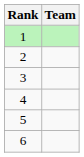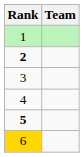(23, 57) normal -> (23, 57) bold
(23, 120) normal -> (23, 120) bold
(23, 141) no background -> (23, 141) gold background
